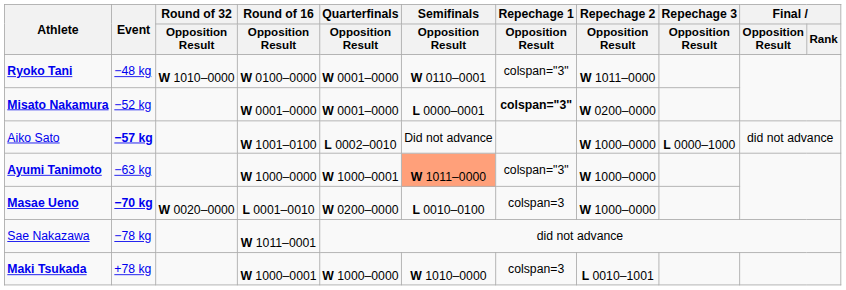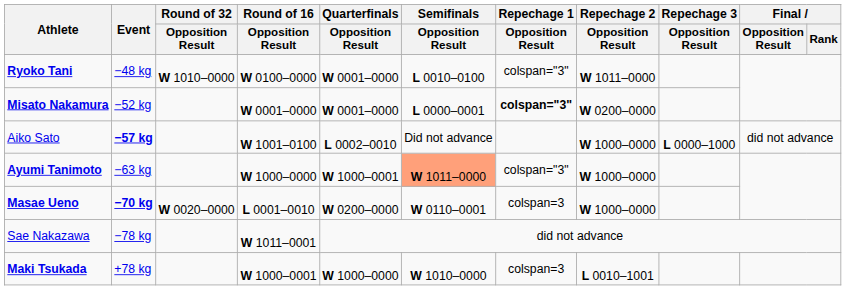(448, 78) W 0110–0001 -> (448, 78) L 0010–0100
(448, 210) L 0010–0100 -> (448, 210) W 0110–0001
